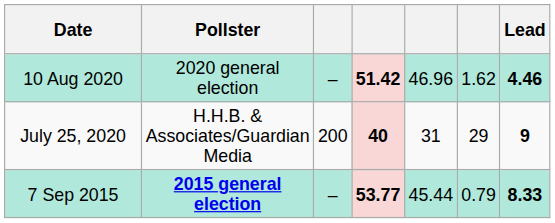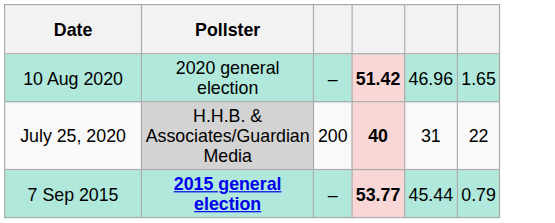- column: (525, 29)
(479, 78) 1.62 -> (479, 78) 1.65
(228, 136) no background -> (228, 136) lightgrey background
(479, 136) 29 -> (479, 136) 22
